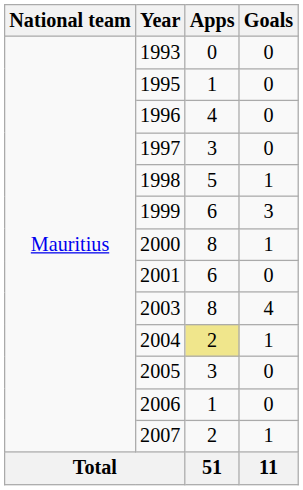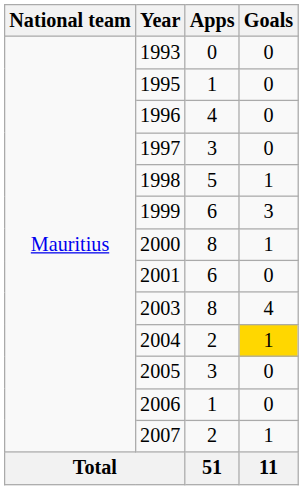(212, 340) khaki background -> (212, 340) no background
(268, 340) no background -> (268, 340) gold background
